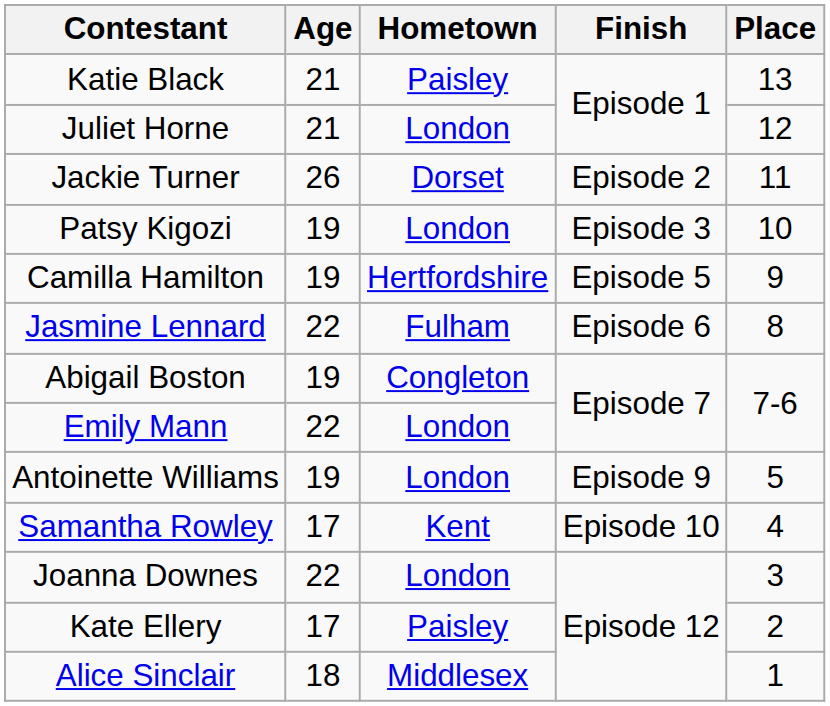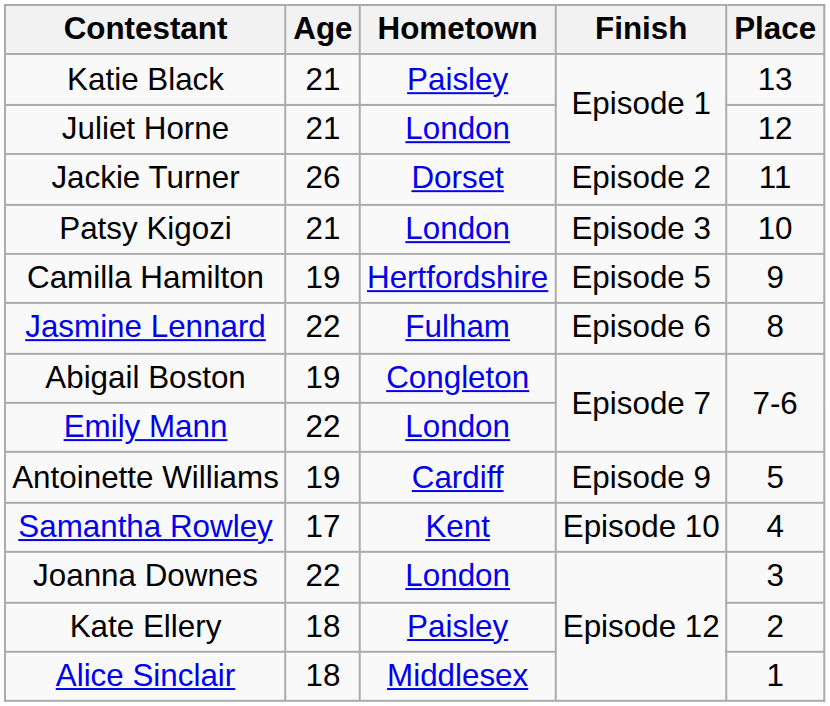(323, 228) 19 -> (323, 228) 21
(458, 476) London -> (458, 476) Cardiff
(323, 626) 17 -> (323, 626) 18
